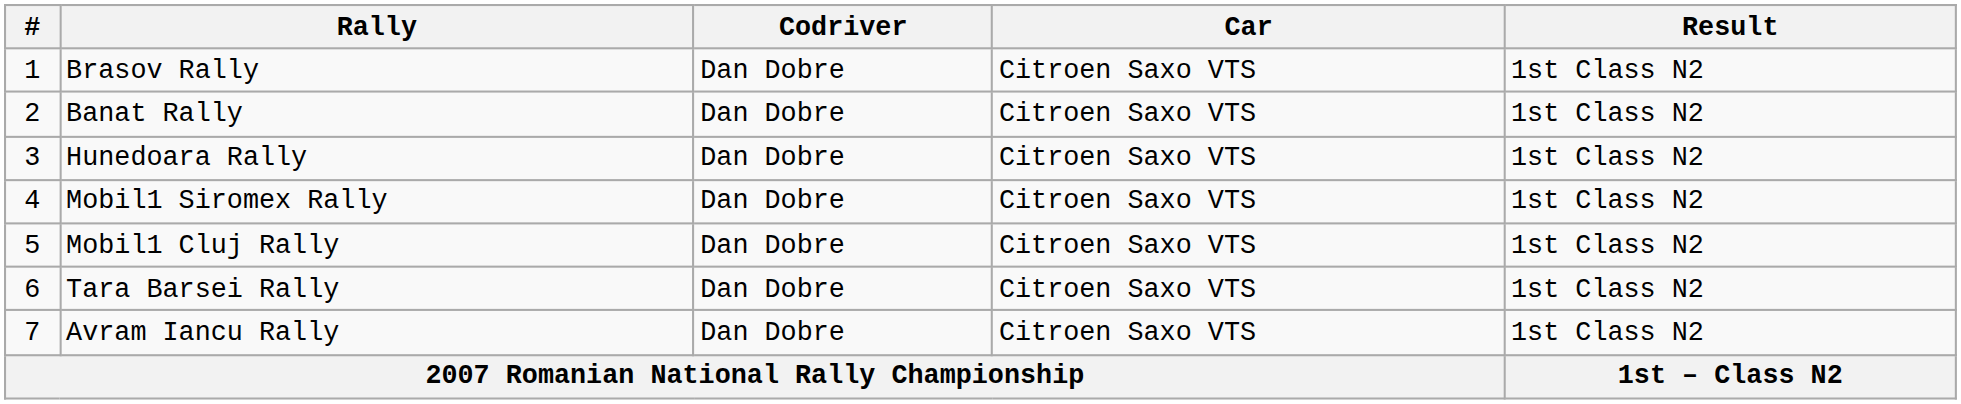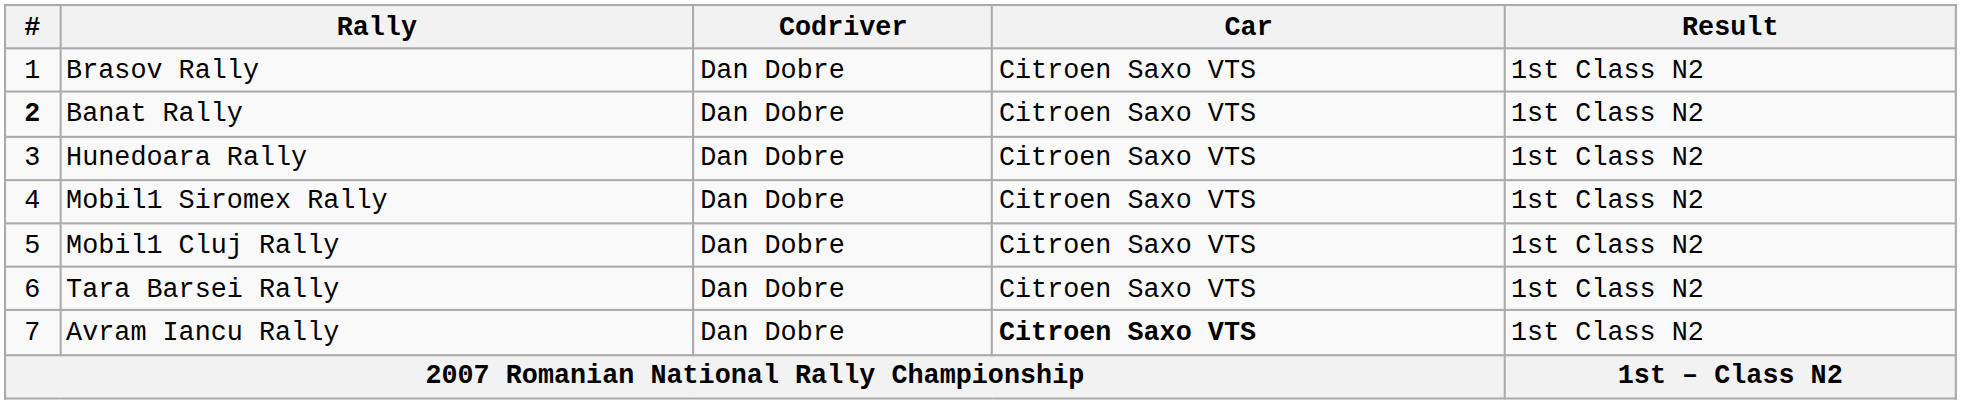(32, 114) normal -> (32, 114) bold
(1127, 332) normal -> (1127, 332) bold
